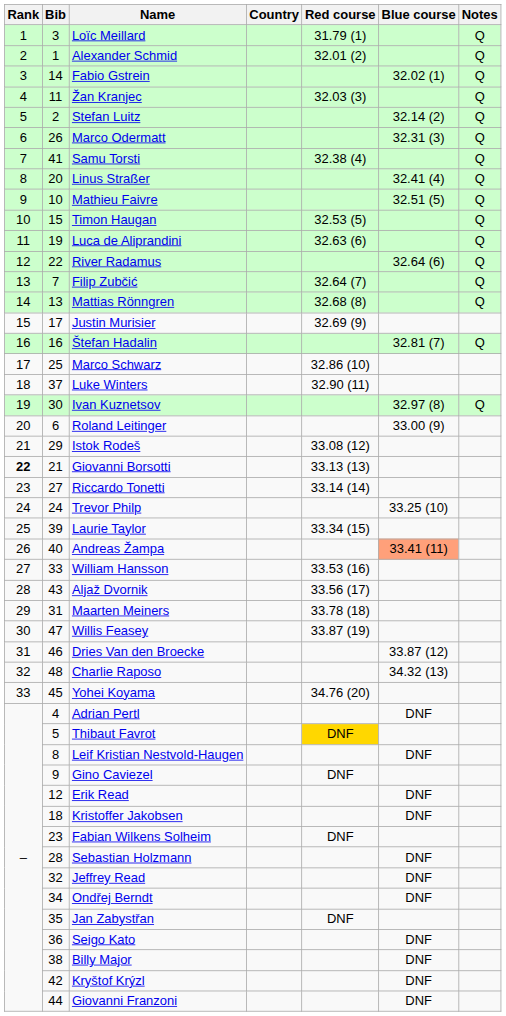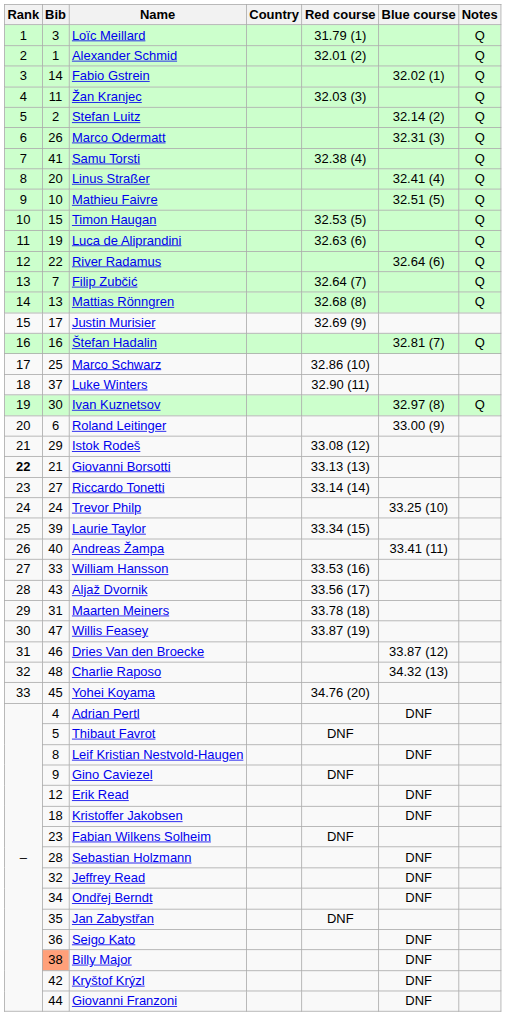(419, 549) lightsalmon background -> (419, 549) no background
(340, 734) gold background -> (340, 734) no background
(55, 960) no background -> (55, 960) lightsalmon background
